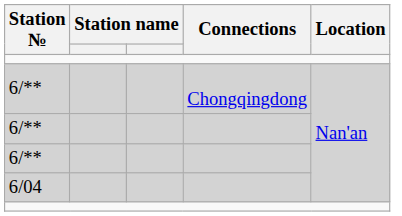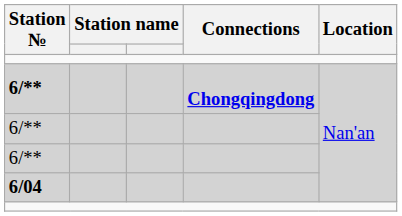(25, 88) normal -> (25, 88) bold
(247, 98) normal -> (251, 98) bold
(25, 187) normal -> (25, 187) bold
